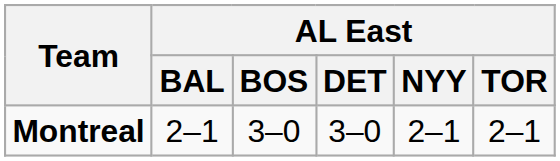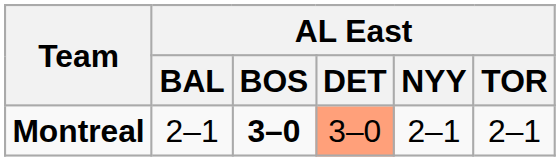(274, 131) normal -> (274, 131) bold
(355, 131) no background -> (355, 131) lightsalmon background
